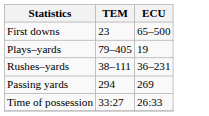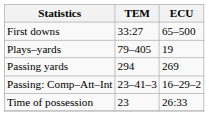(104, 31) 23 -> (130, 31) 33:27
- row: (38, 66)
+ row: (60, 84)
(111, 102) 33:27 -> (123, 102) 23
